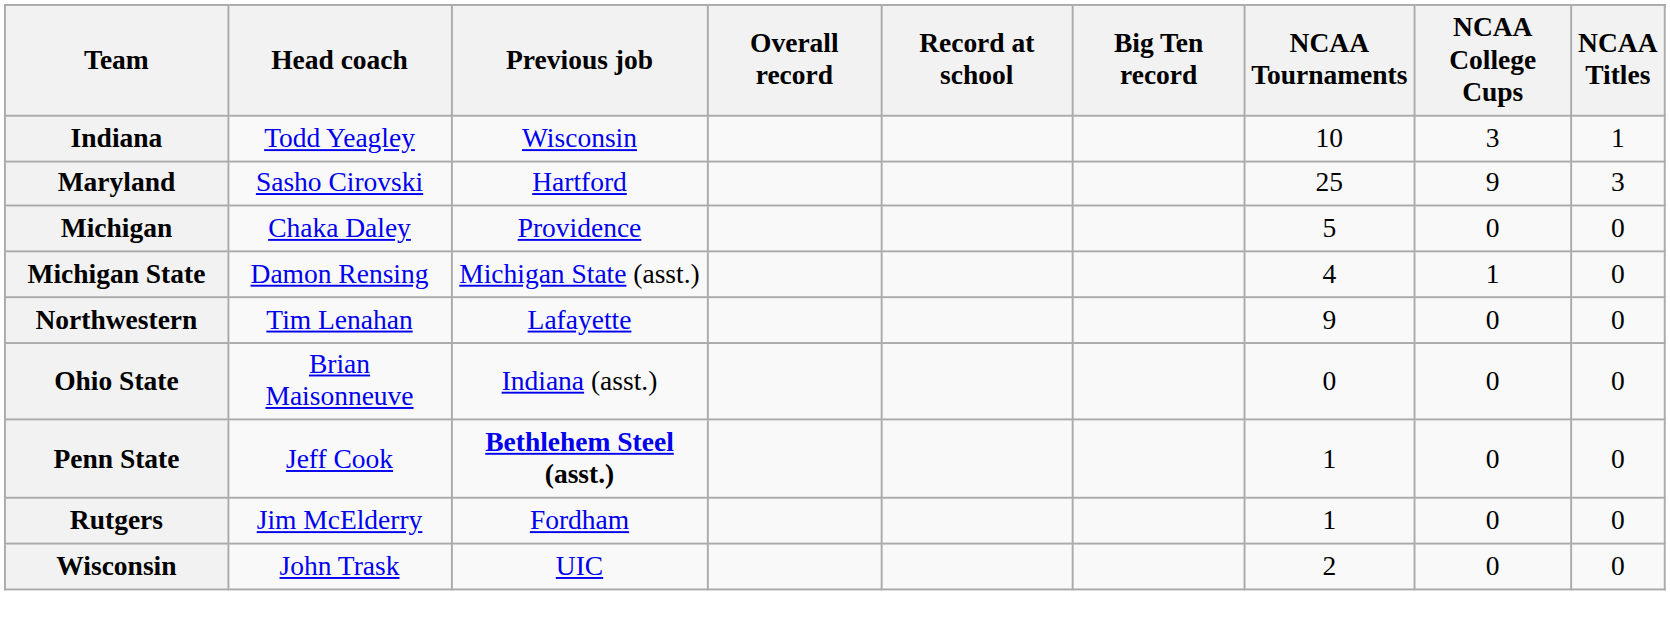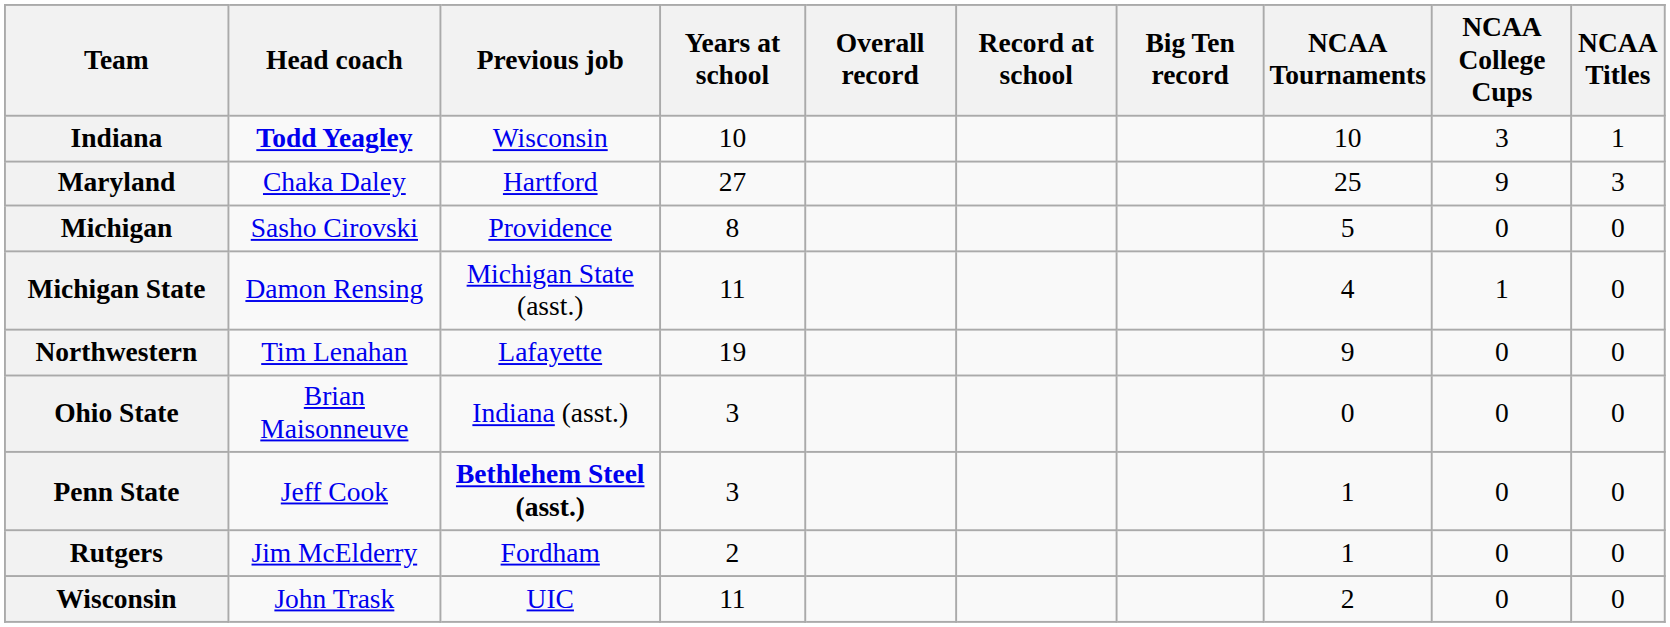+ column: (732, 60)
(340, 137) normal -> (334, 137) bold
(340, 183) Sasho Cirovski -> (334, 183) Chaka Daley
(340, 228) Chaka Daley -> (334, 228) Sasho Cirovski
